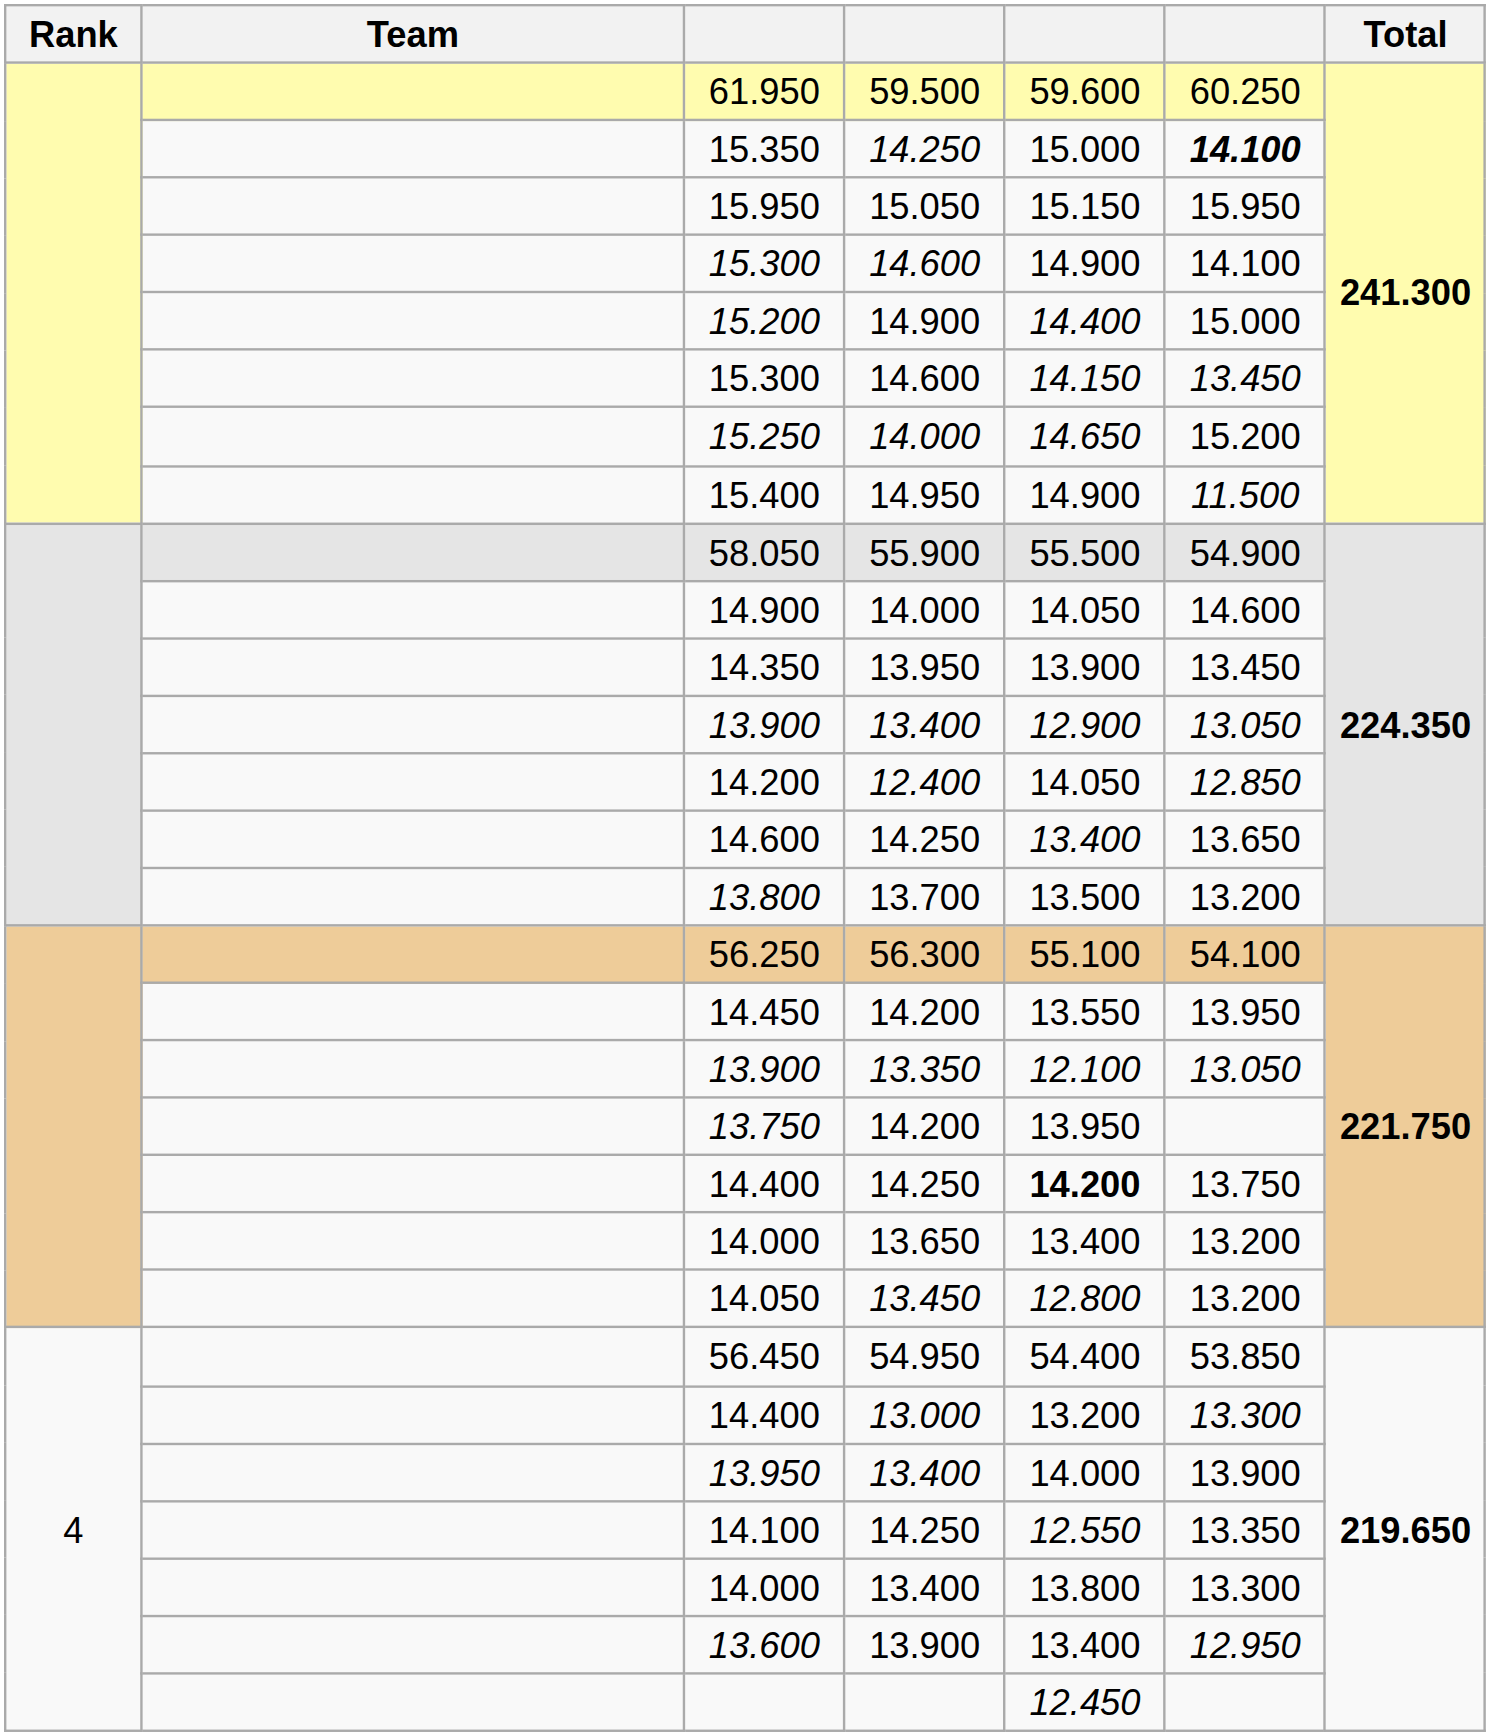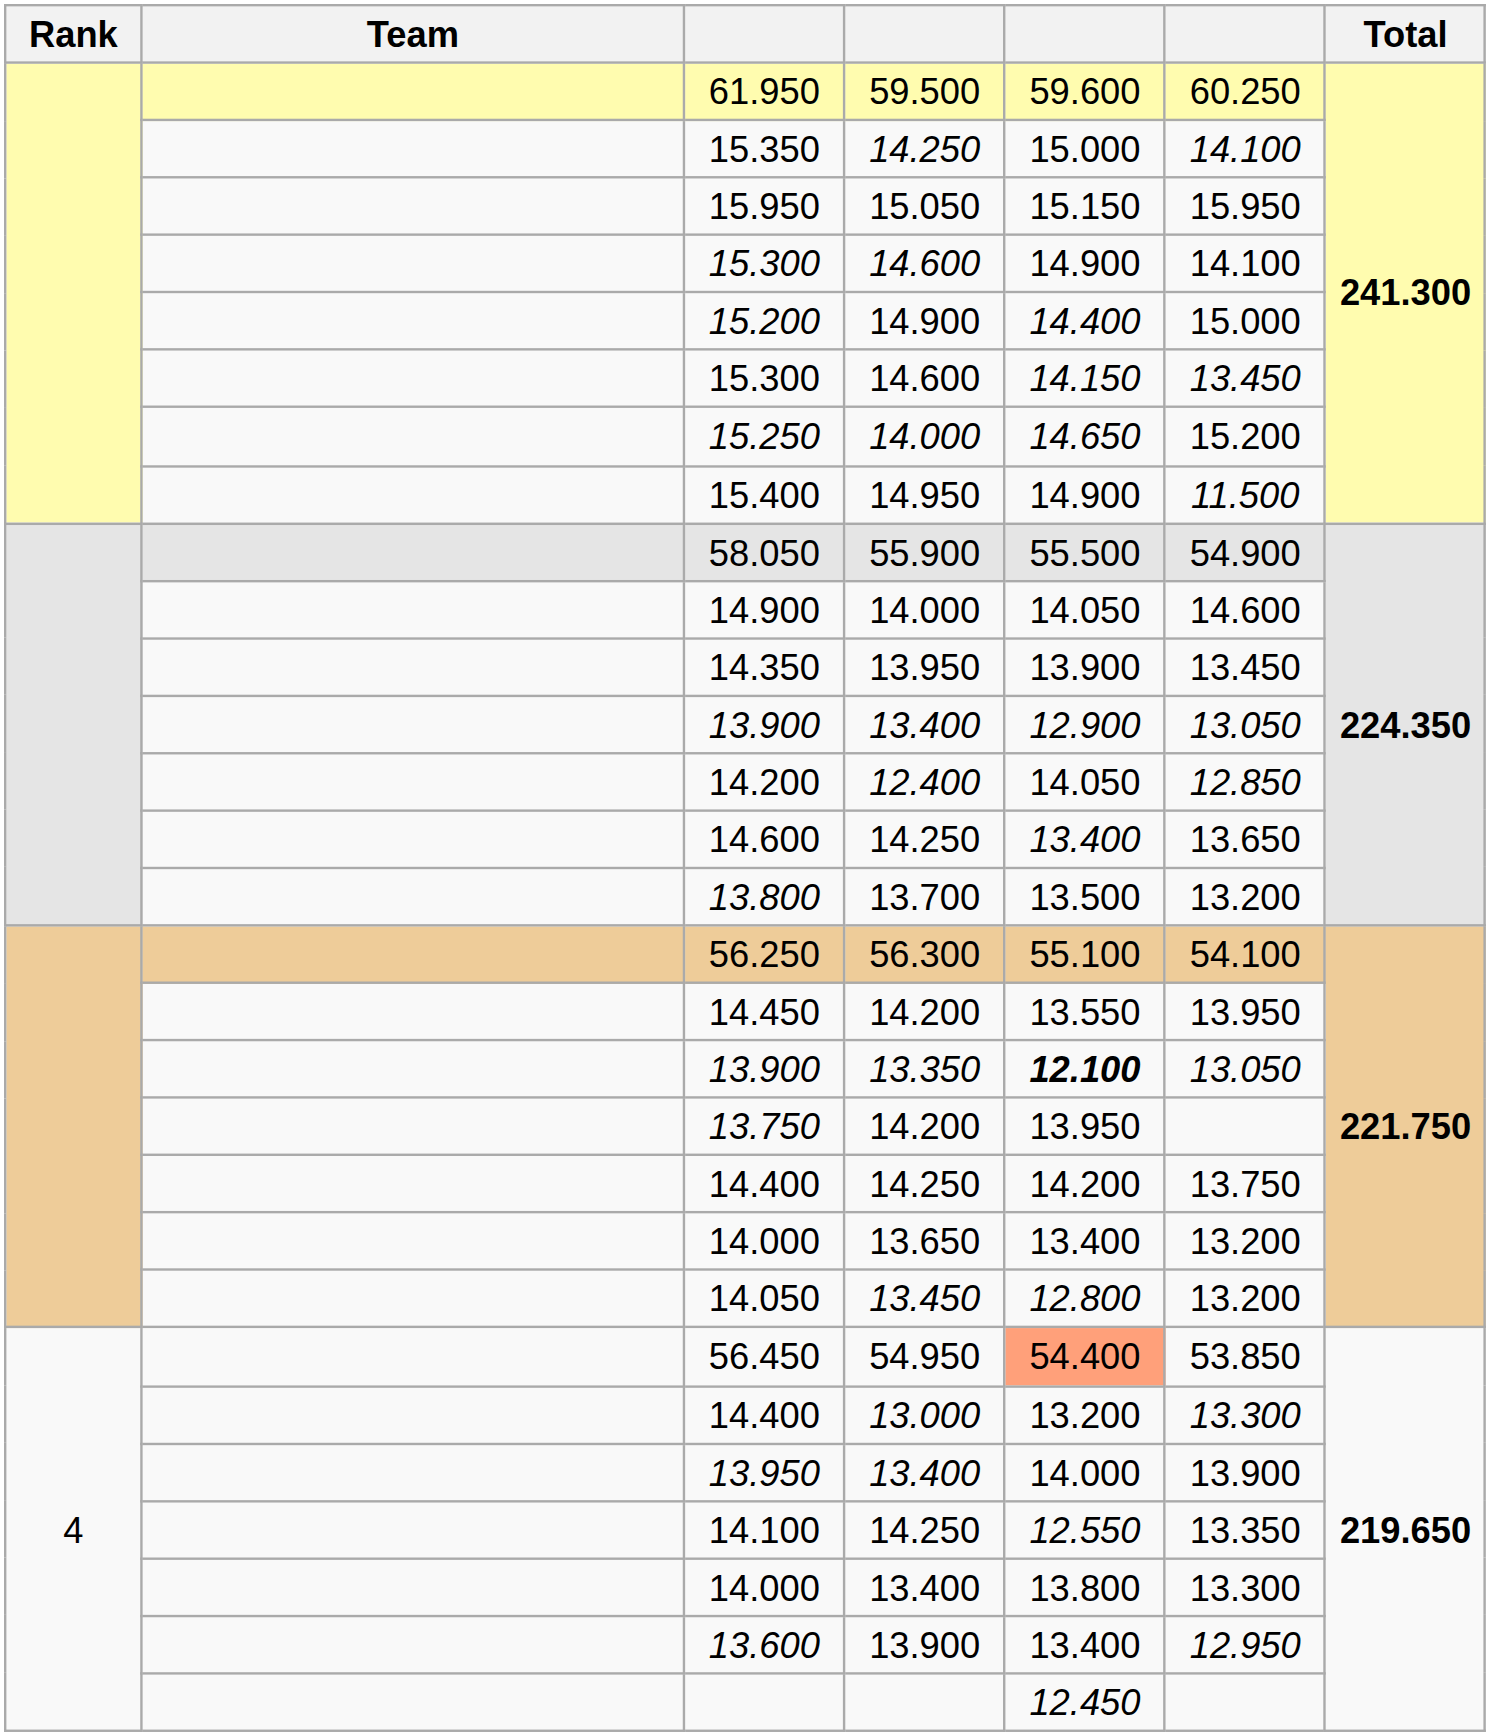(1245, 149) bold -> (1245, 149) normal
(1085, 1069) normal -> (1085, 1069) bold
(1085, 1184) bold -> (1085, 1184) normal
(1085, 1357) no background -> (1085, 1357) lightsalmon background
